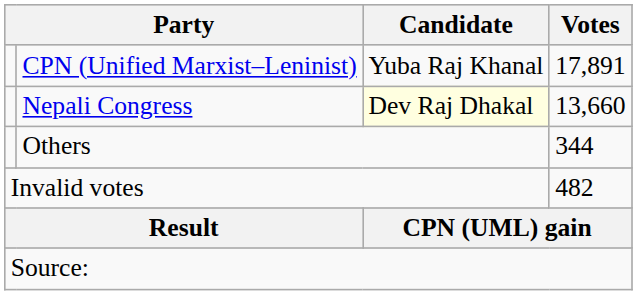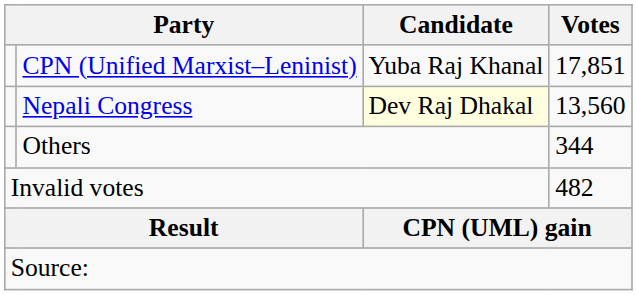(590, 65) 17,891 -> (590, 65) 17,851
(590, 106) 13,660 -> (590, 106) 13,560
